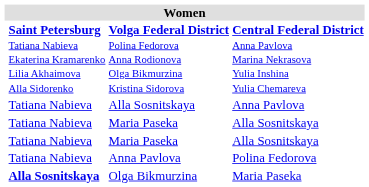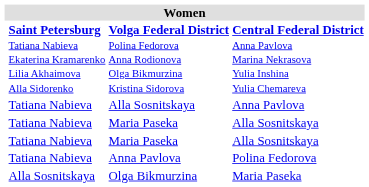(54, 175) bold -> (52, 175) normal
